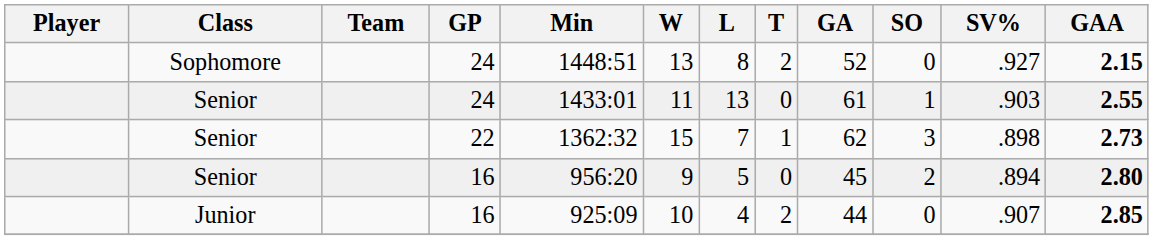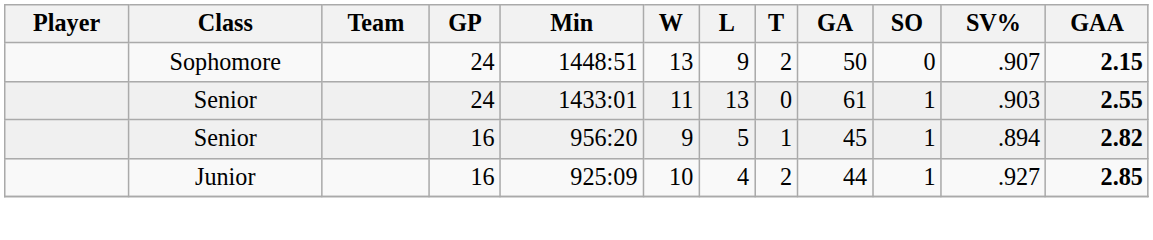(743, 61) 8 -> (743, 61) 9
(855, 61) 52 -> (855, 61) 50
(1019, 61) .927 -> (1019, 61) .907
- row: (225, 138)
(786, 176) 0 -> (786, 138) 1
(930, 176) 2 -> (930, 138) 1
(1122, 176) 2.80 -> (1122, 138) 2.82
(930, 215) 0 -> (930, 176) 1
(1019, 215) .907 -> (1019, 176) .927
